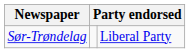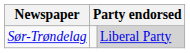(136, 36) no background -> (136, 36) lightgrey background
